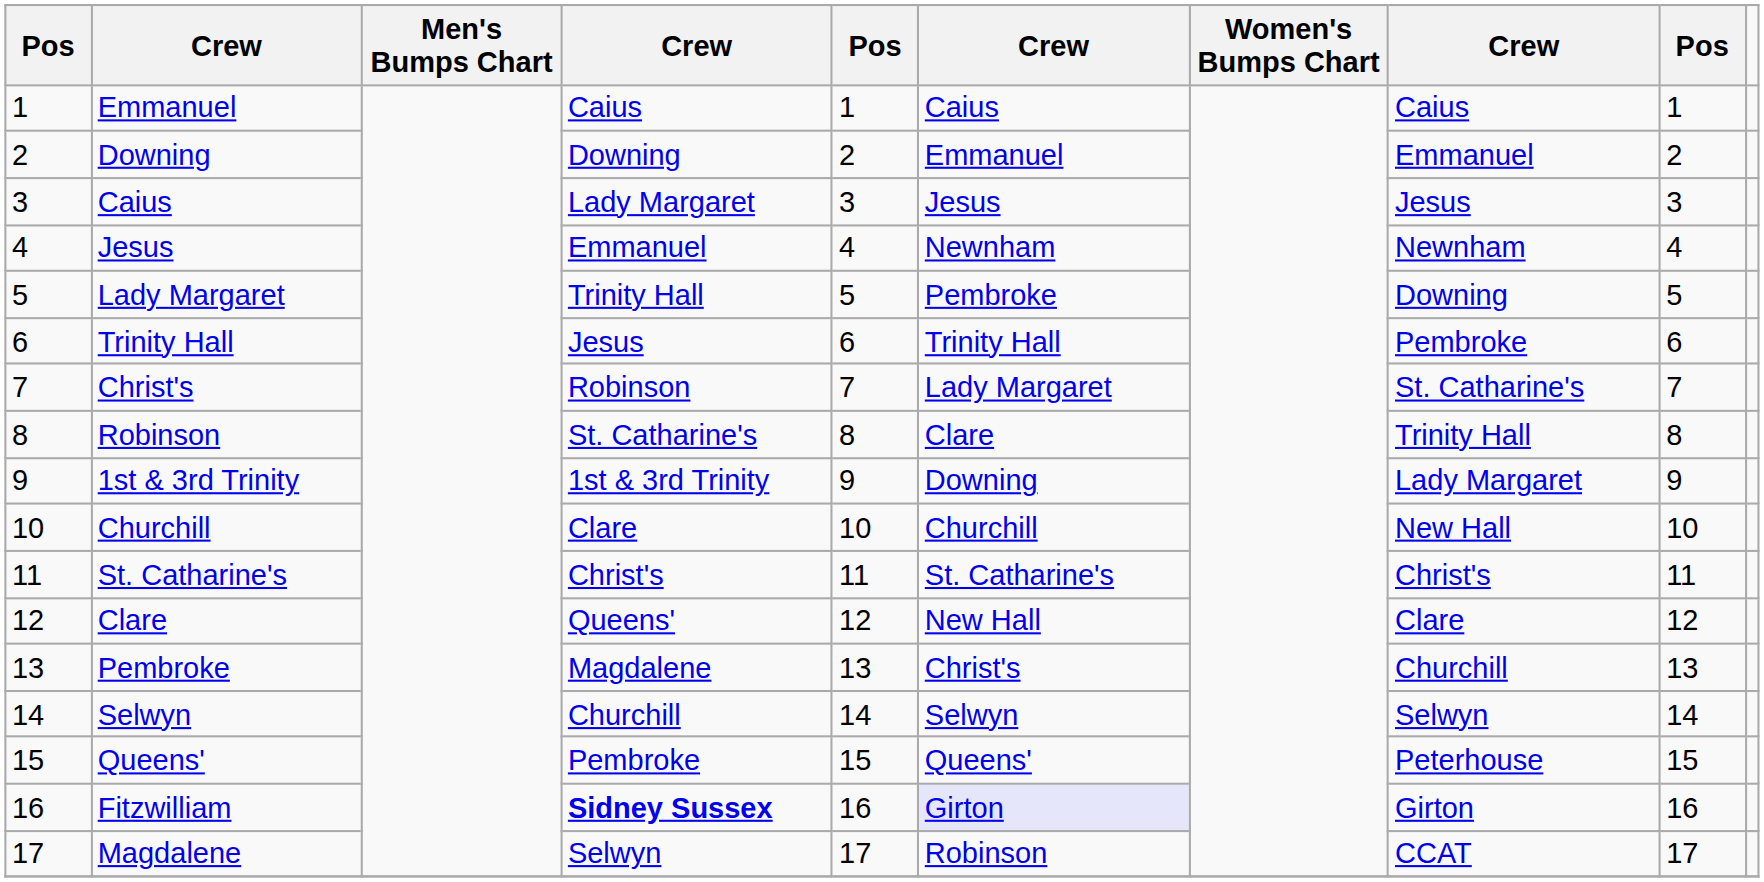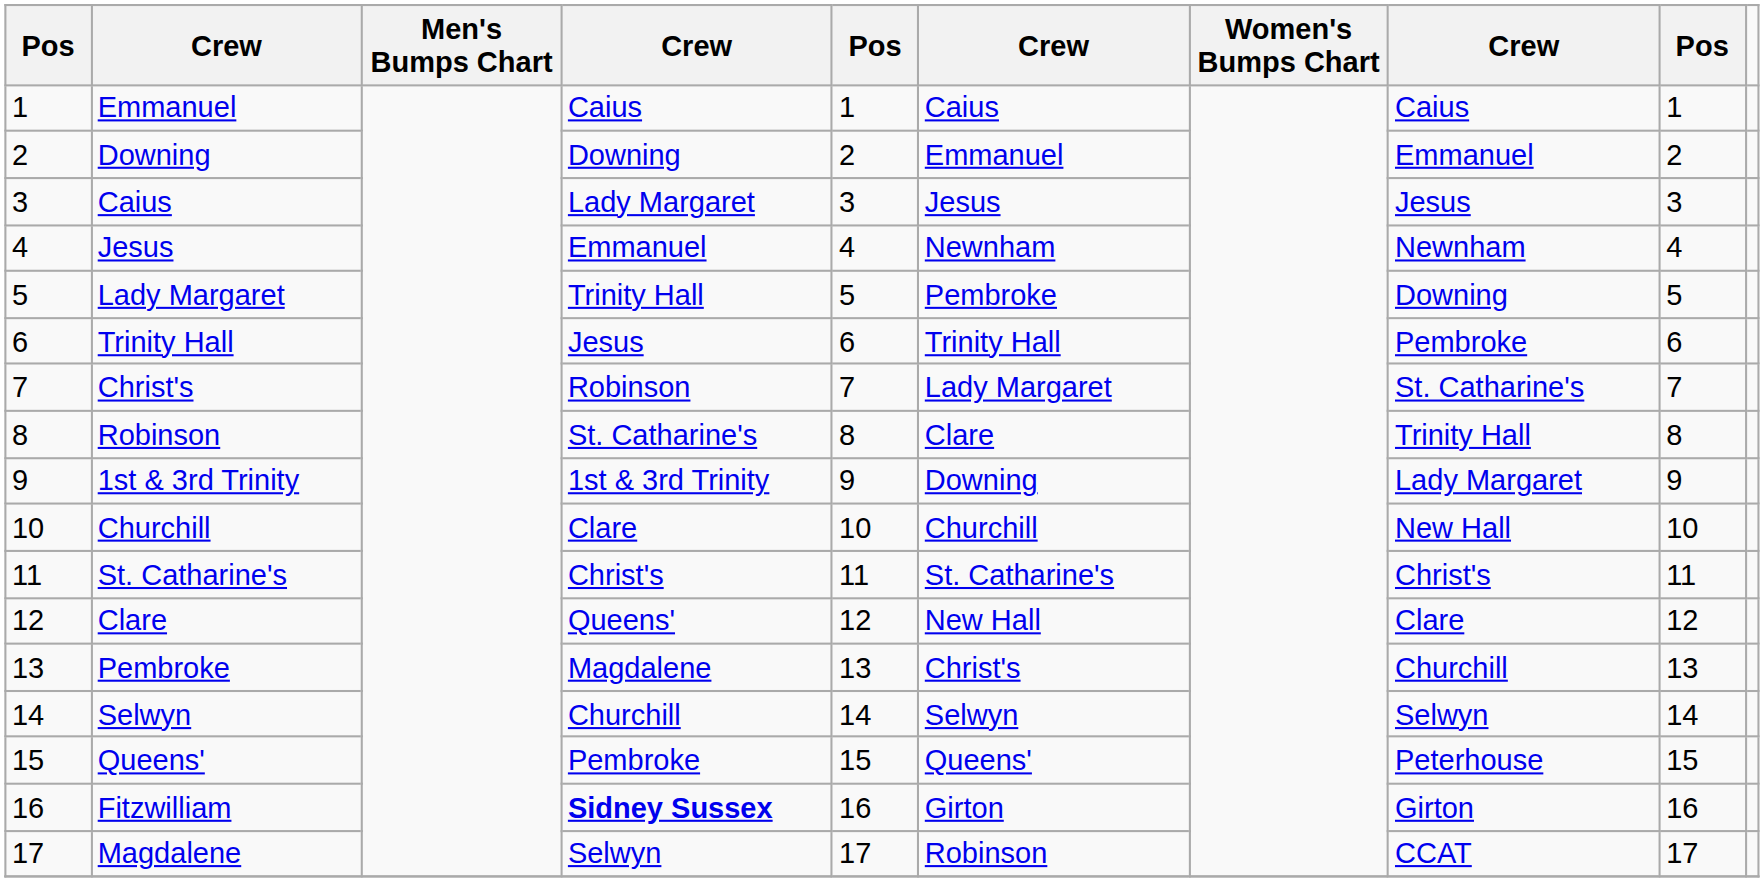(964, 807) lavender background -> (964, 807) no background
